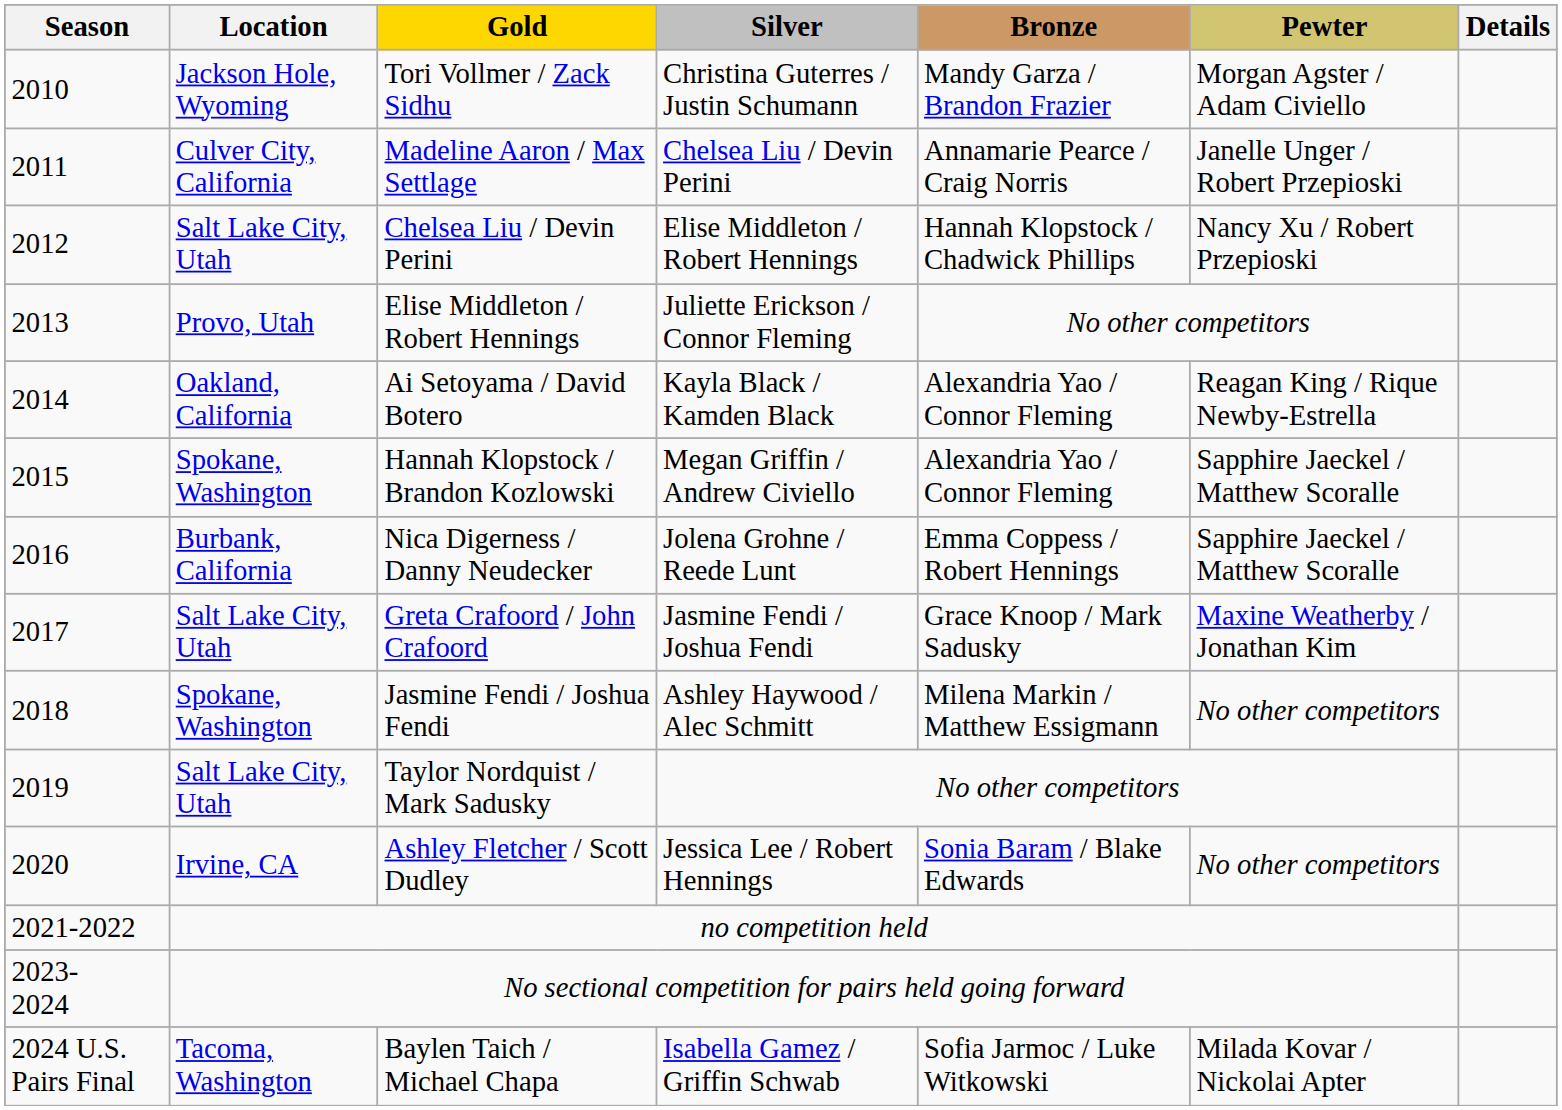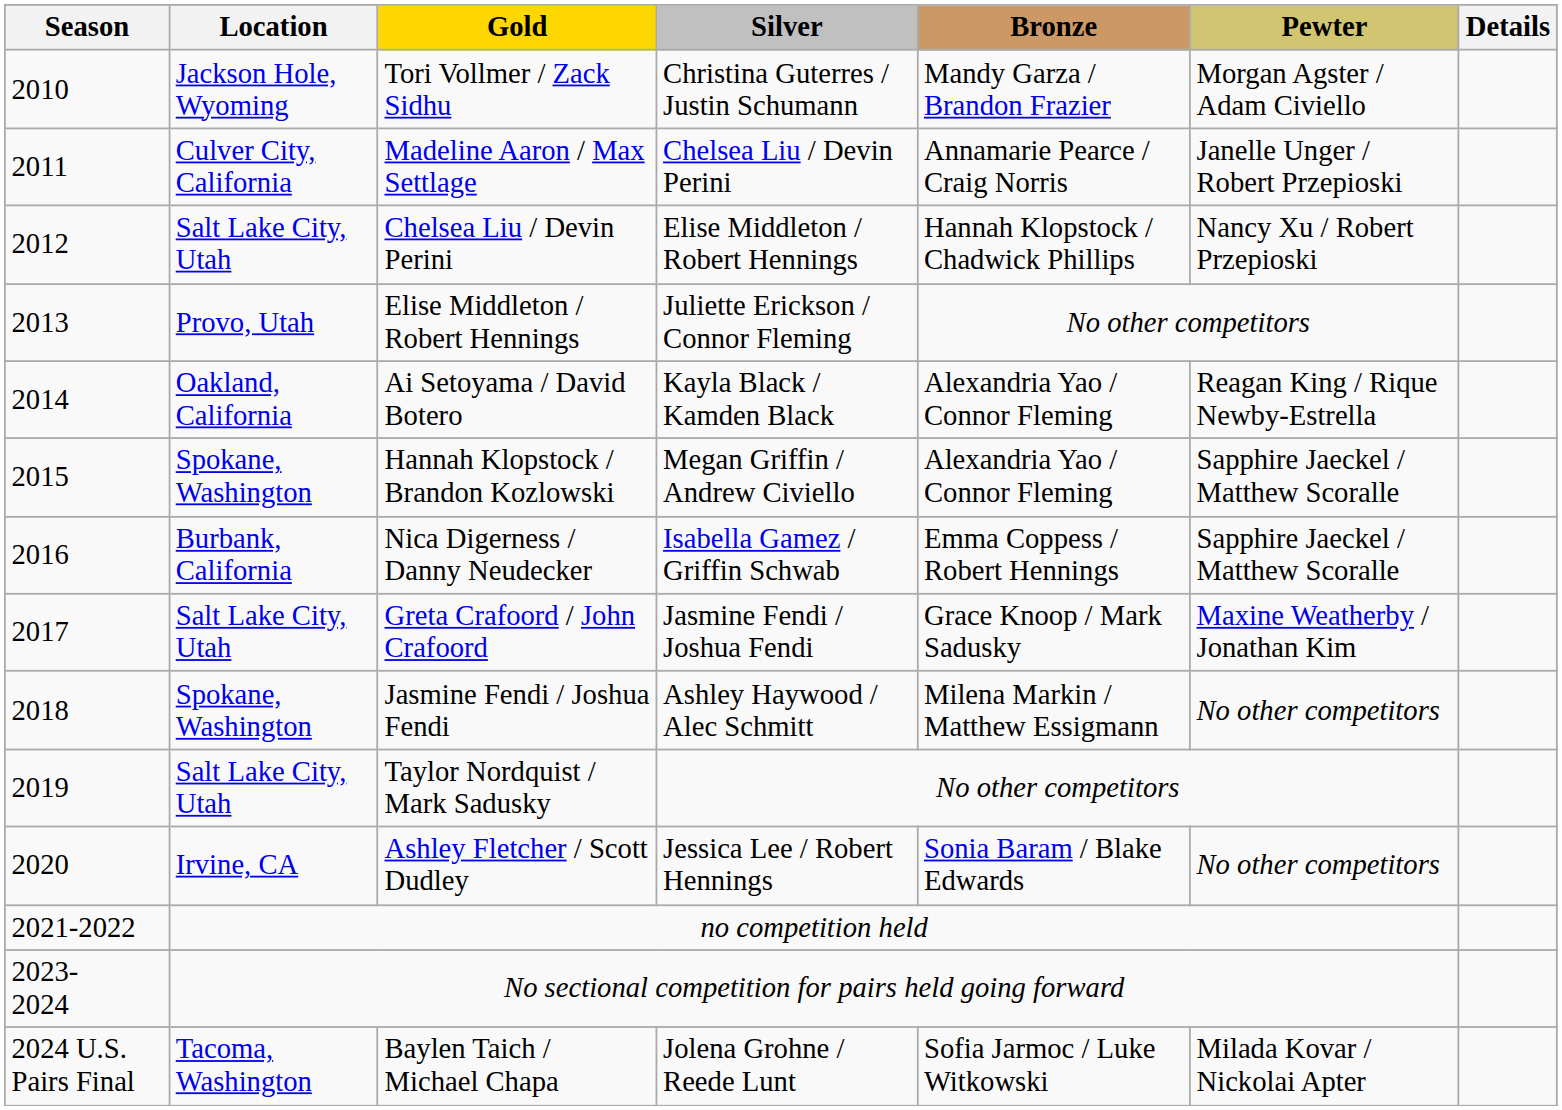(754, 554) Jolena Grohne / Reede Lunt -> (759, 554) Isabella Gamez / Griffin Schwab
(759, 1065) Isabella Gamez / Griffin Schwab -> (754, 1065) Jolena Grohne / Reede Lunt
